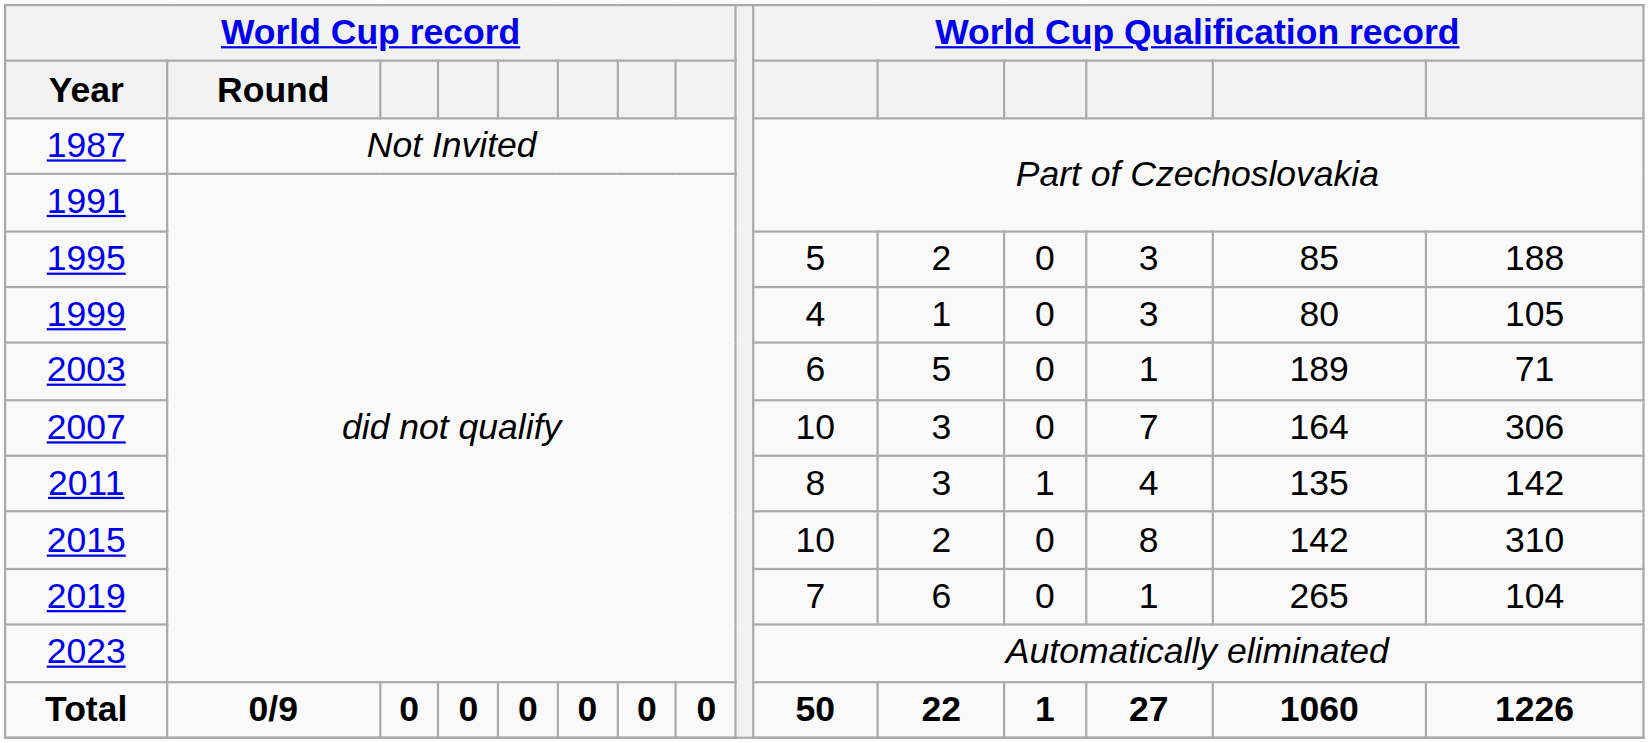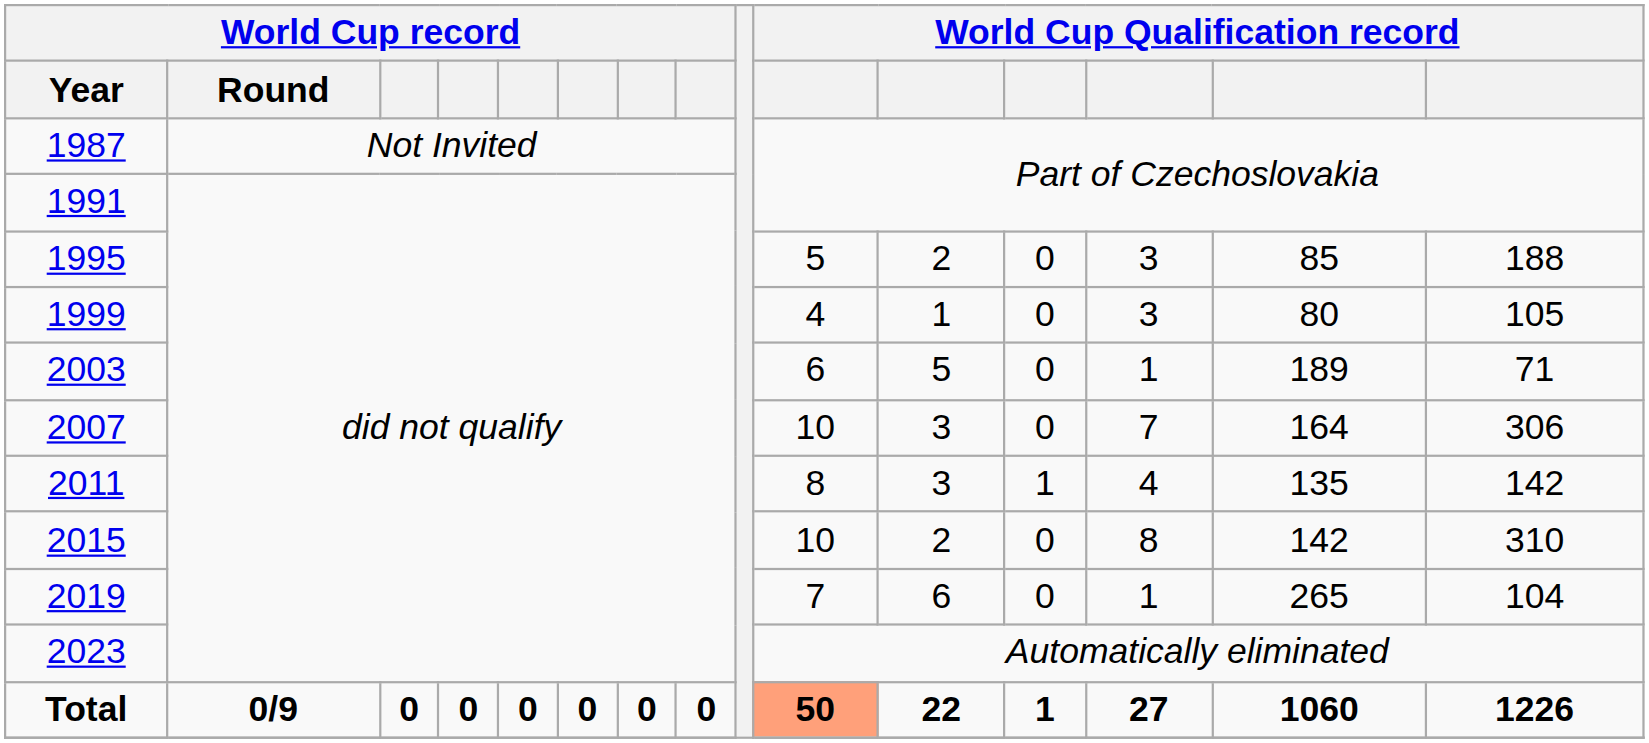(815, 708) no background -> (815, 708) lightsalmon background
